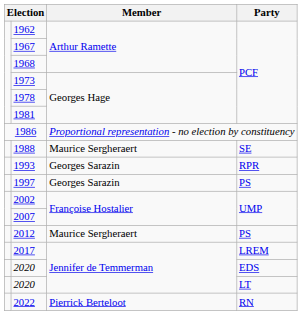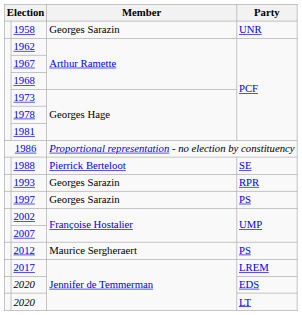+ row: (24, 30)
(93, 149) Maurice Sergheraert -> (88, 166) Pierrick Berteloot
- row: (24, 302)
